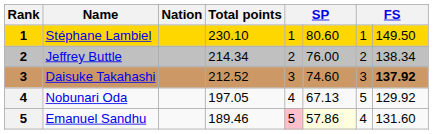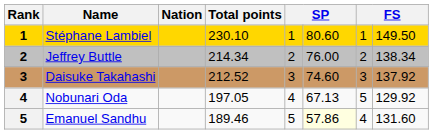(396, 77) bold -> (396, 77) normal
(291, 118) pink background -> (291, 118) no background
